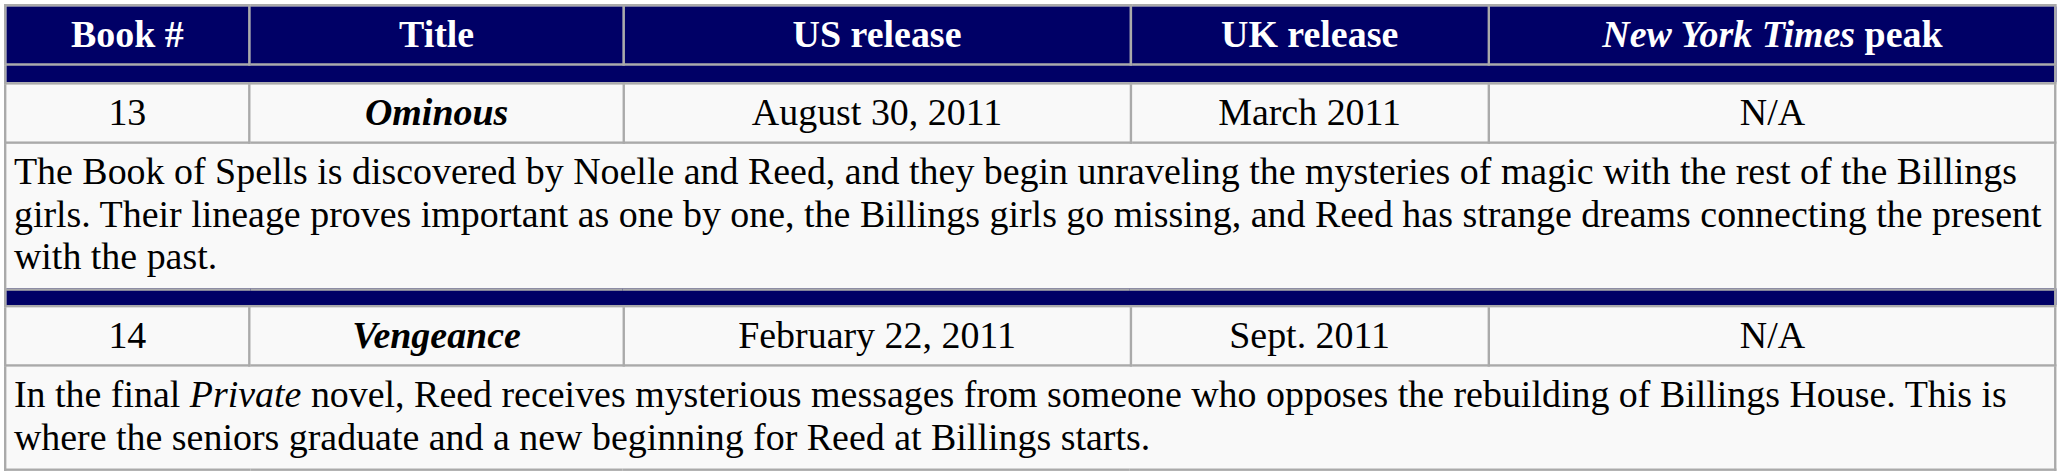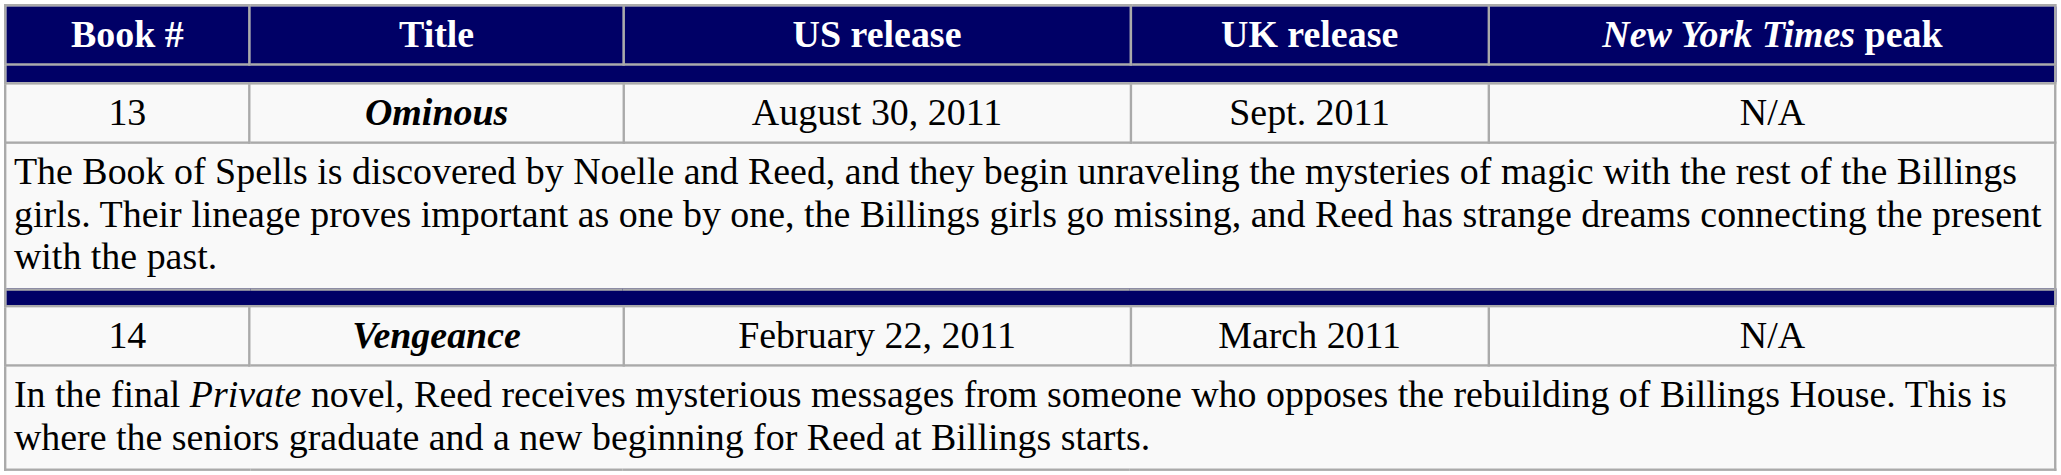(1310, 112) March 2011 -> (1310, 112) Sept. 2011
(1310, 335) Sept. 2011 -> (1310, 335) March 2011
